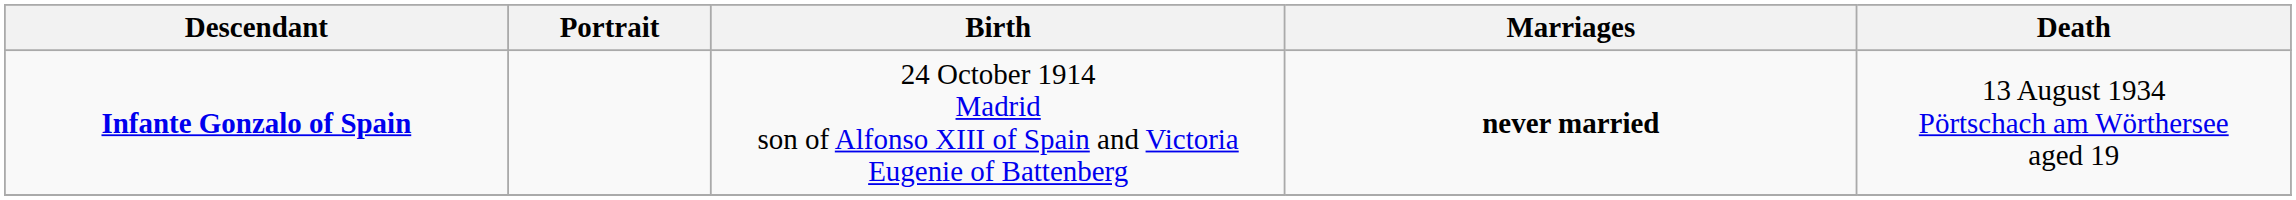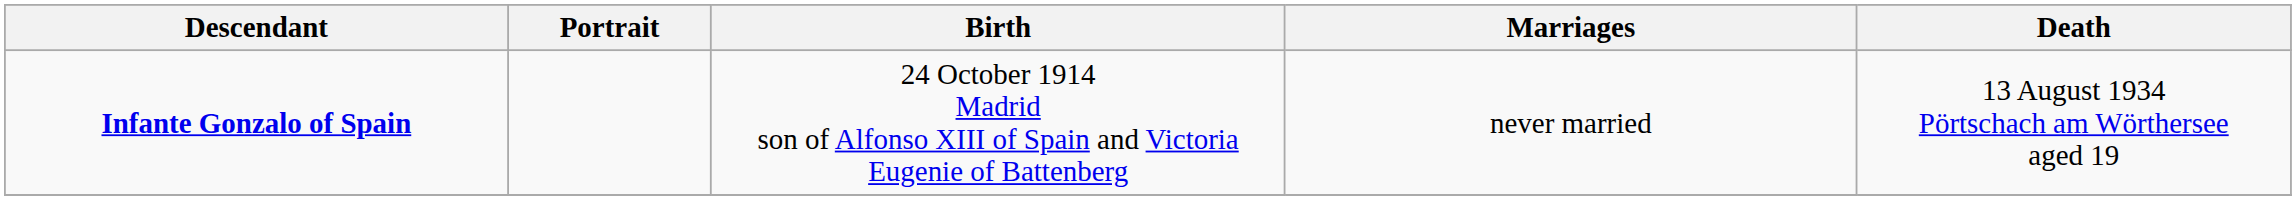(1571, 122) bold -> (1571, 122) normal
